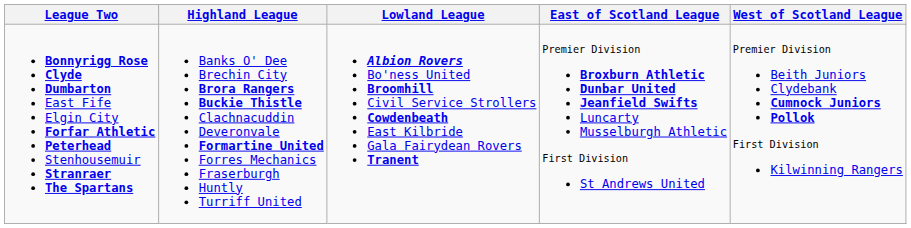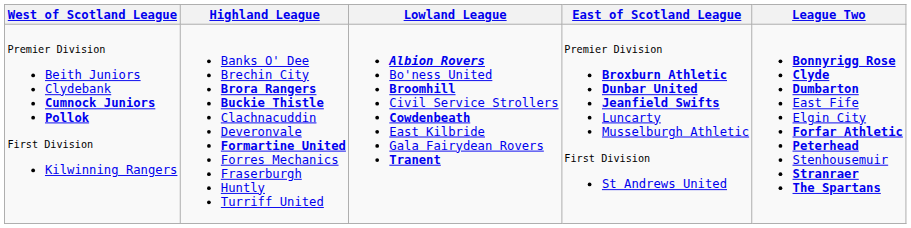columns swapped: (81, 14) <-> (818, 14)
